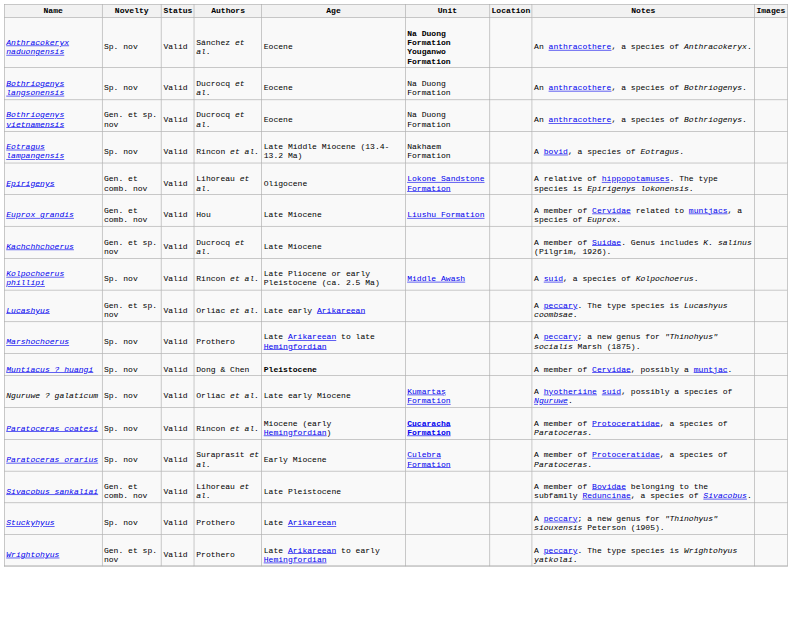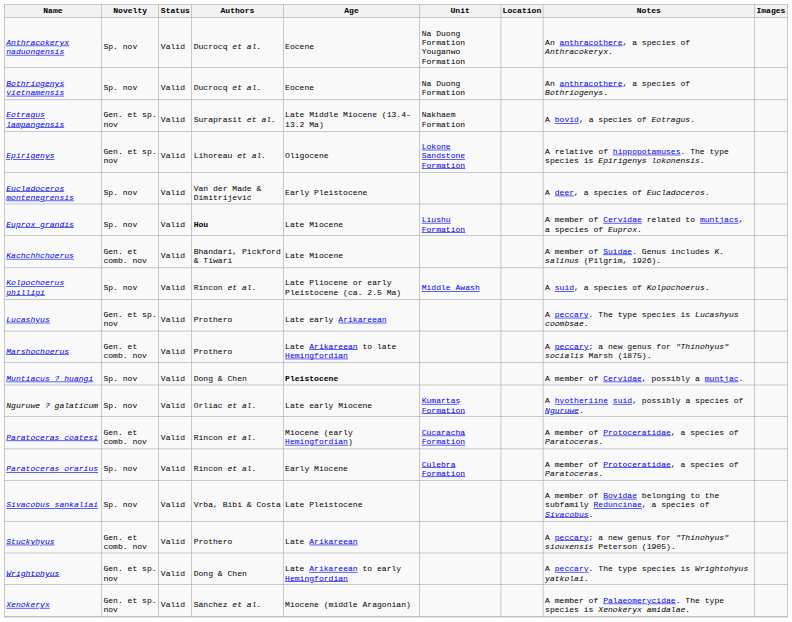(220, 47) Sánchez et al. -> (228, 47) Ducrocq et al.
(429, 47) bold -> (443, 47) normal
- row: (35, 88)
(131, 120) Gen. et sp. nov -> (120, 88) Sp. nov
(121, 152) Sp. nov -> (130, 120) Gen. et sp. nov
(228, 152) Rincon et al. -> (235, 120) Suraprasit et al.
(126, 184) Gen. et comb. nov -> (130, 156) Gen. et sp. nov
+ row: (40, 193)
(126, 215) Gen. et comb. nov -> (120, 225) Sp. nov
(204, 215) normal -> (201, 225) bold
(131, 247) Gen. et sp. nov -> (125, 256) Gen. et comb. nov
(220, 247) Ducrocq et al. -> (237, 256) Bhandari, Pickford & Tiwari
(228, 310) Orliac et al. -> (213, 320) Prothero
(121, 342) Sp. nov -> (125, 351) Gen. et comb. nov
(121, 428) Sp. nov -> (125, 437) Gen. et comb. nov
(429, 428) bold -> (443, 437) normal
(228, 460) Suraprasit et al. -> (225, 469) Rincon et al.
(126, 492) Gen. et comb. nov -> (120, 506) Sp. nov
(223, 492) Lihoreau et al. -> (237, 506) Vrba, Bibi & Costa
(121, 523) Sp. nov -> (125, 542) Gen. et comb. nov
(216, 555) Prothero -> (220, 574) Dong & Chen
+ row: (28, 605)
